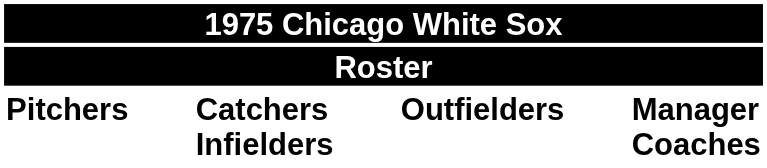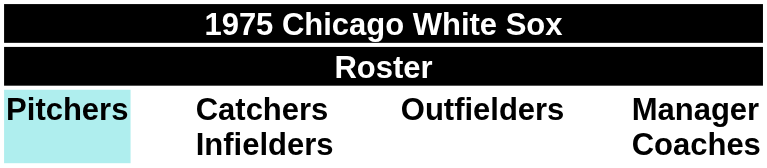(67, 109) no background -> (67, 109) paleturquoise background
